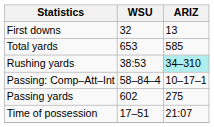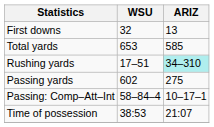(133, 63) 38:53 -> (134, 63) 17–51
rows swapped: (40, 97) <-> (61, 80)
(134, 113) 17–51 -> (133, 113) 38:53
